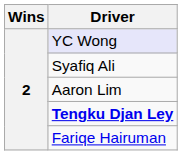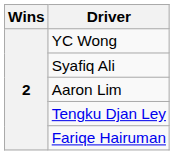(84, 41) lavender background -> (84, 41) no background
(113, 114) bold -> (109, 114) normal
